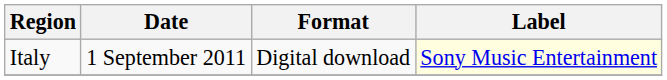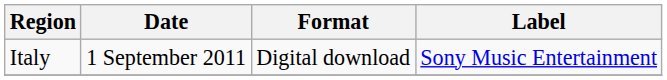(539, 57) lightyellow background -> (539, 57) no background
